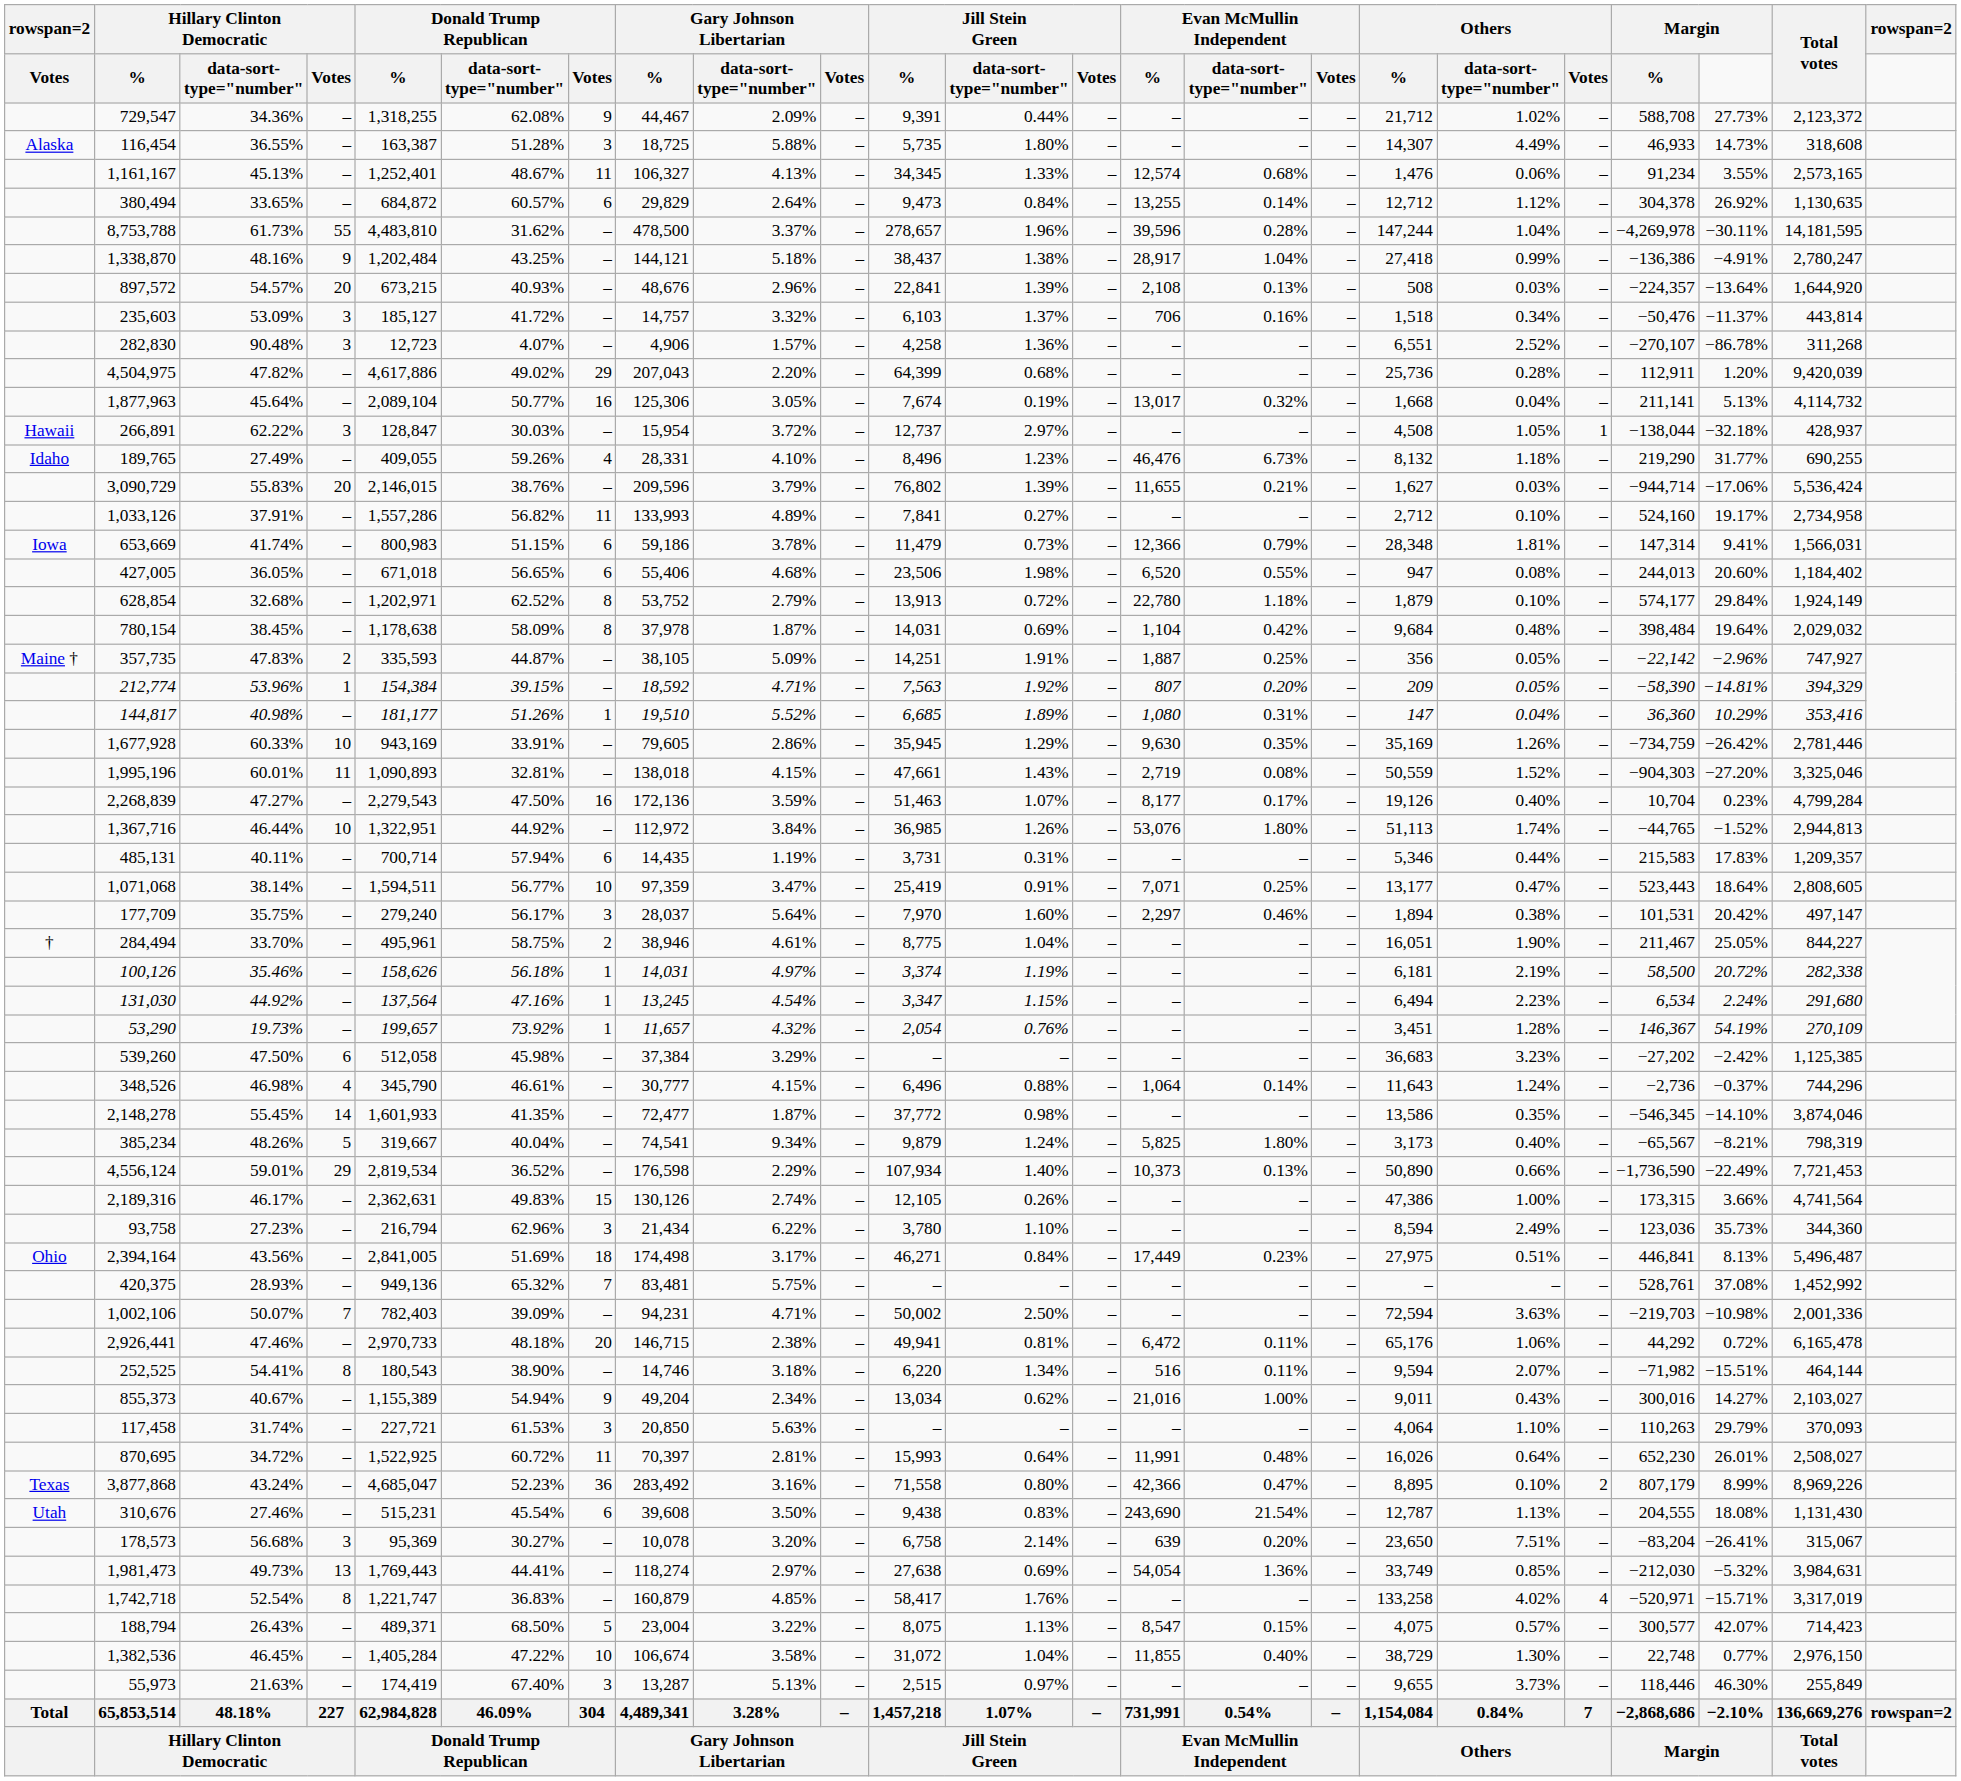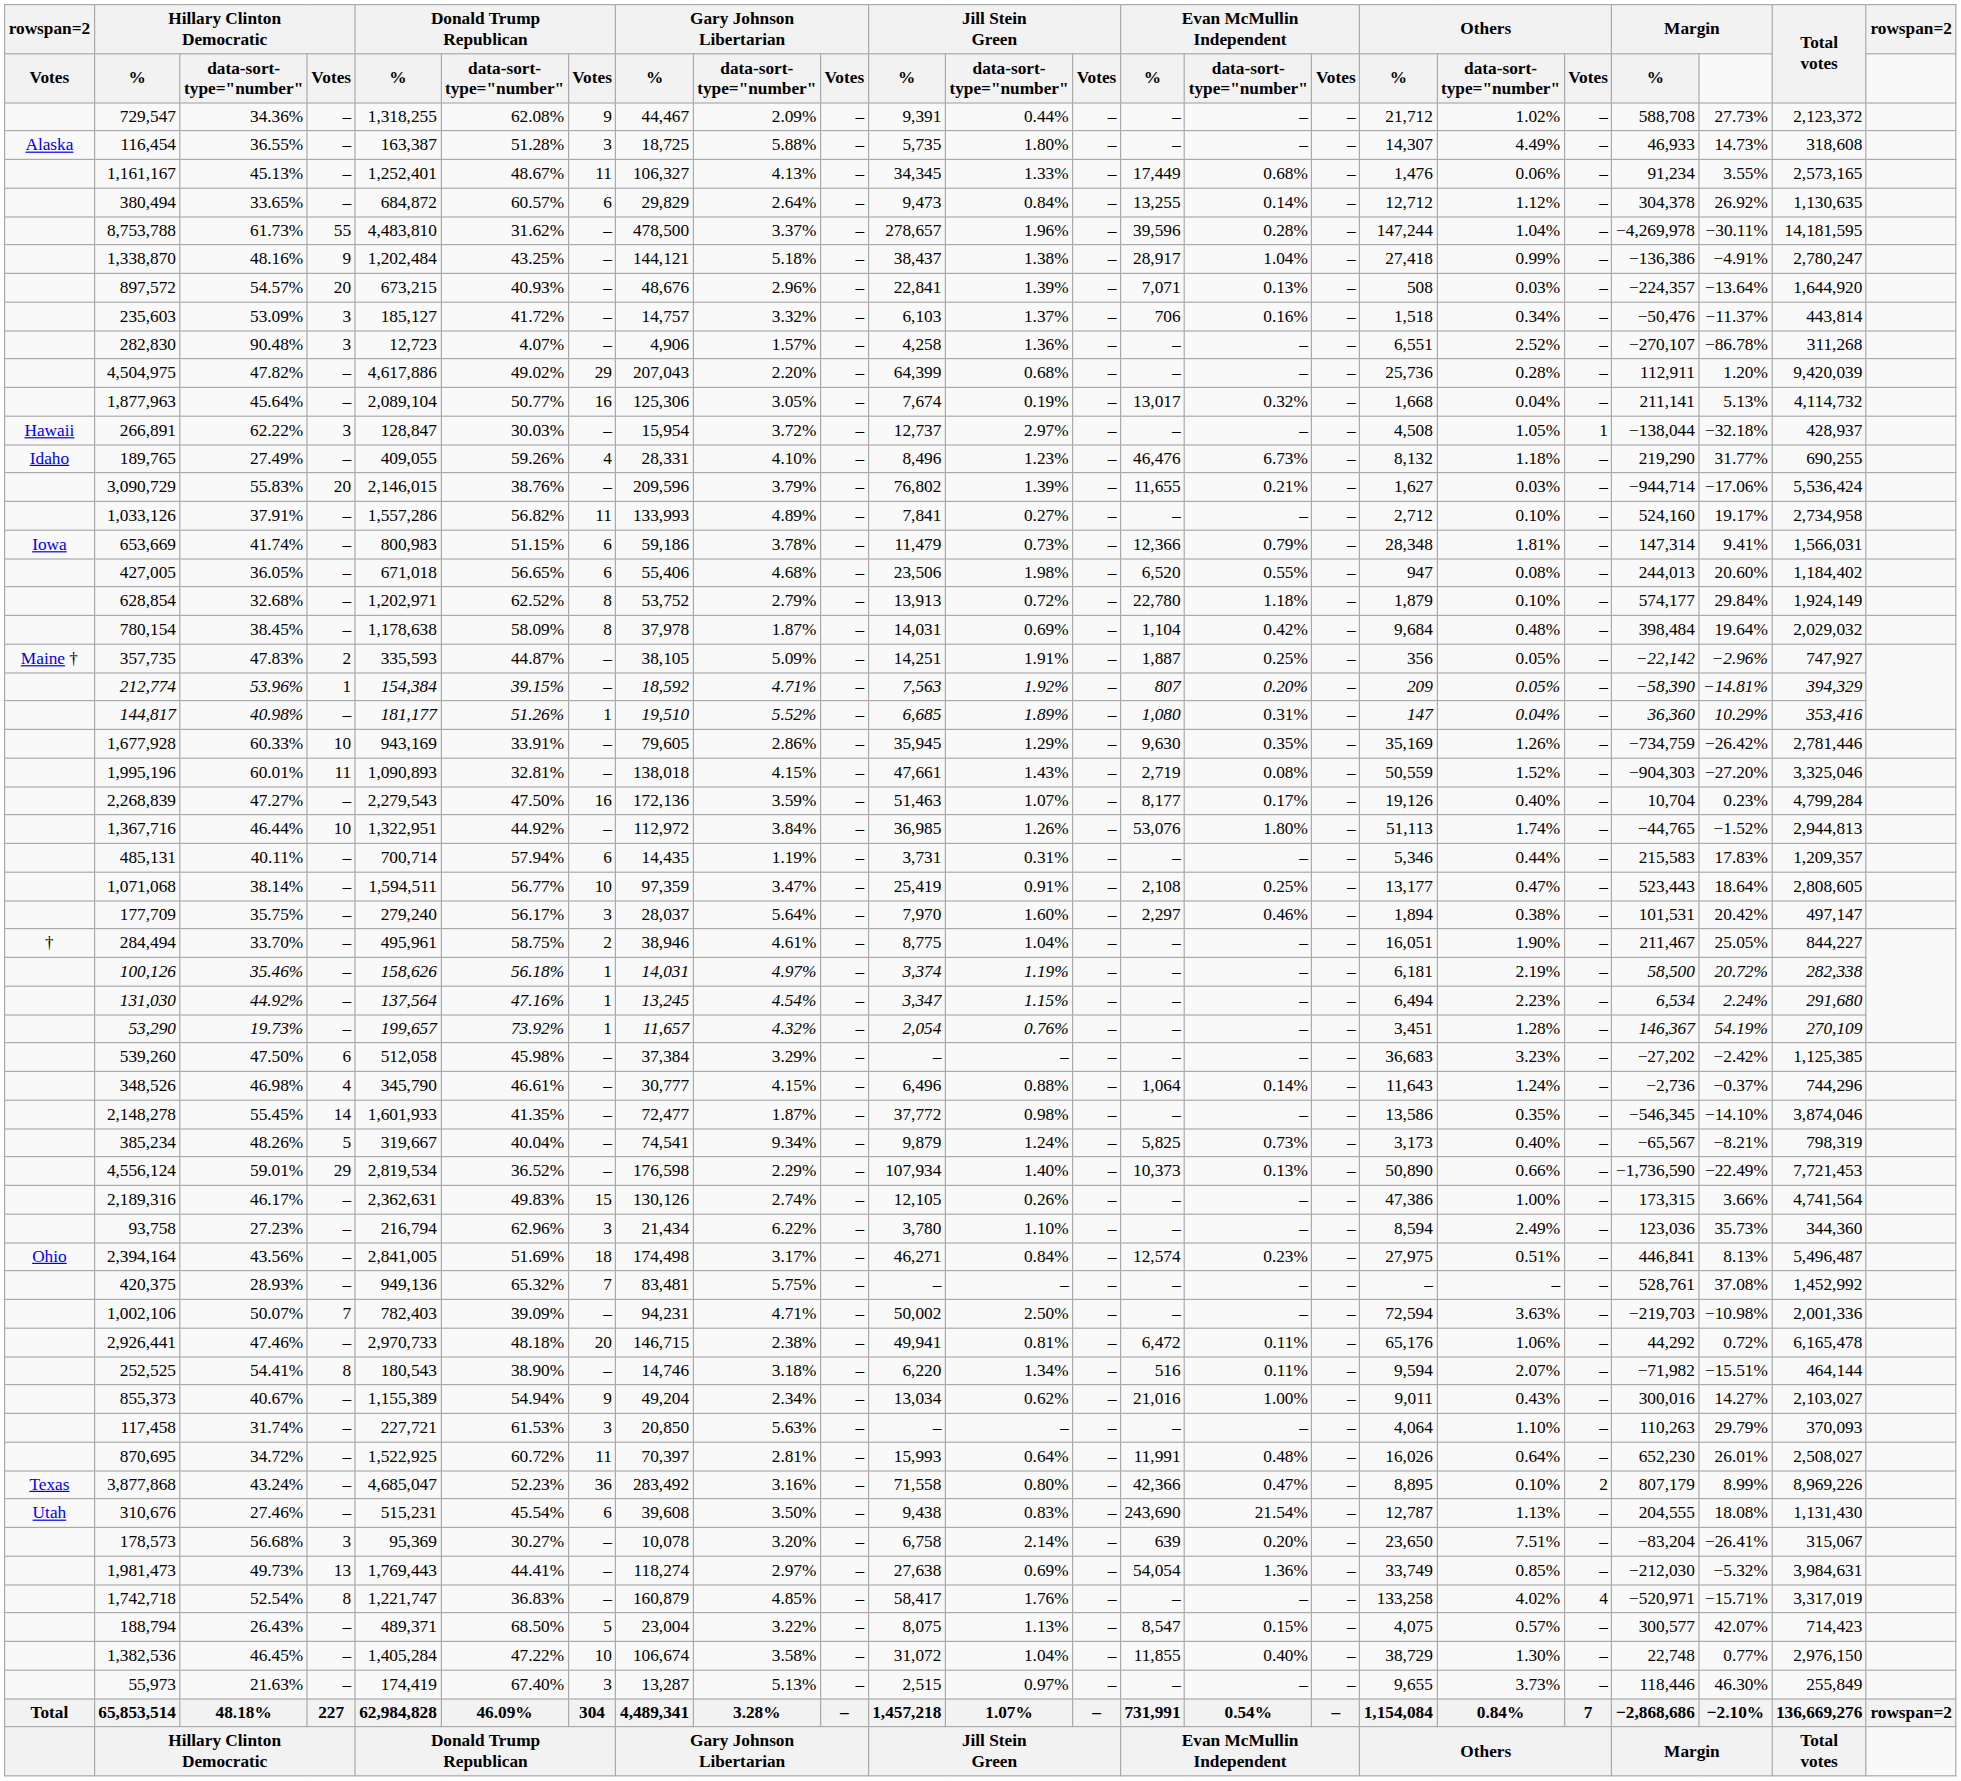(1157, 173) 12,574 -> (1157, 173) 17,449
(1161, 287) 2,108 -> (1161, 287) 7,071
(1161, 886) 7,071 -> (1161, 886) 2,108
(1286, 1142) 1.80% -> (1286, 1142) 0.73%
(1157, 1256) 17,449 -> (1157, 1256) 12,574
